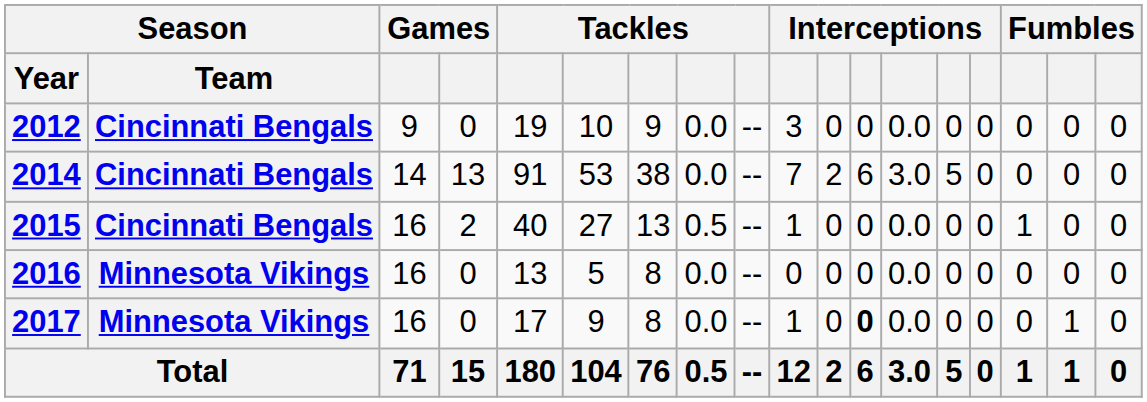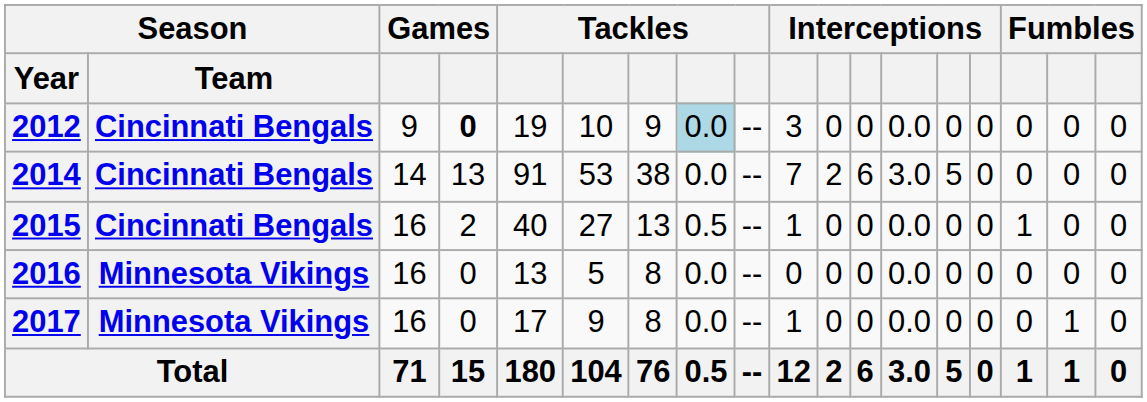(468, 126) normal -> (468, 126) bold
(706, 126) no background -> (706, 126) lightblue background
(865, 322) bold -> (865, 322) normal
